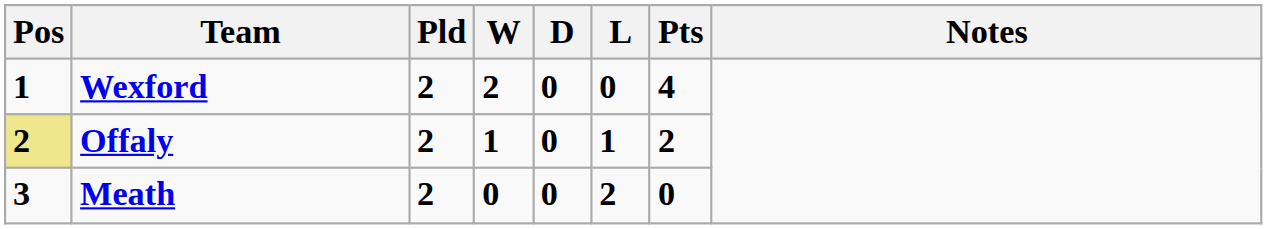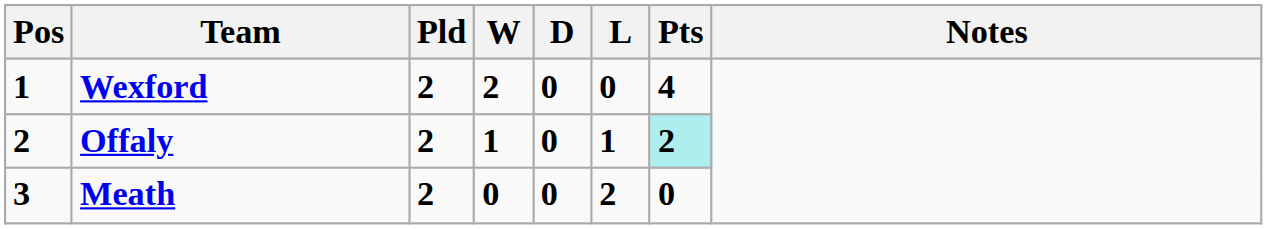(22, 140) khaki background -> (22, 140) no background
(666, 140) no background -> (666, 140) paleturquoise background
